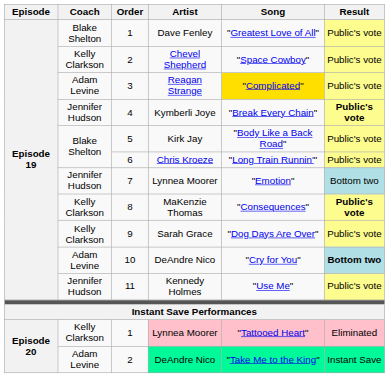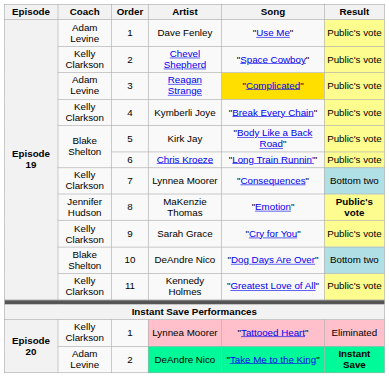(85, 33) Blake Shelton -> (85, 33) Adam Levine
(273, 33) "Greatest Love of All" -> (273, 33) "Use Me"
(85, 112) Jennifer Hudson -> (85, 112) Kelly Clarkson
(354, 112) bold -> (354, 112) normal
(85, 180) Jennifer Hudson -> (85, 180) Kelly Clarkson
(273, 180) "Emotion" -> (273, 180) "Consequences"
(85, 207) Kelly Clarkson -> (85, 207) Jennifer Hudson
(273, 207) "Consequences" -> (273, 207) "Emotion"
(273, 233) "Dog Days Are Over" -> (273, 233) "Cry for You"
(85, 260) Adam Levine -> (85, 260) Blake Shelton
(273, 260) "Cry for You" -> (273, 260) "Dog Days Are Over"
(354, 260) bold -> (354, 260) normal
(85, 286) Jennifer Hudson -> (85, 286) Kelly Clarkson
(273, 286) "Use Me" -> (273, 286) "Greatest Love of All"
(354, 359) normal -> (354, 359) bold
